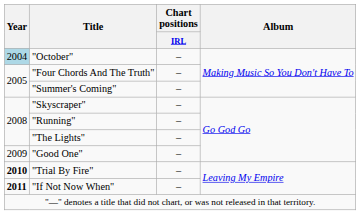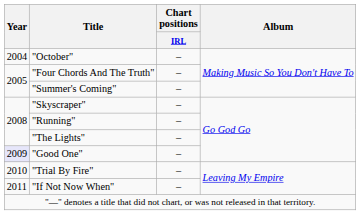(17, 56) lightblue background -> (17, 56) no background
(17, 154) no background -> (17, 154) lavender background
(17, 170) bold -> (17, 170) normal
(17, 186) bold -> (17, 186) normal
